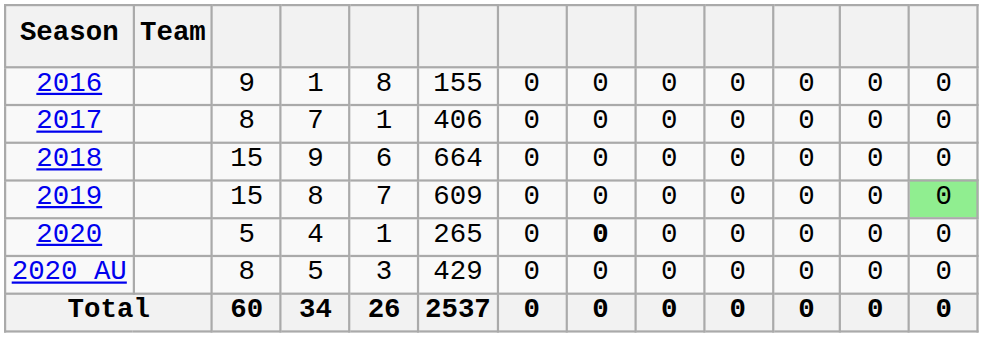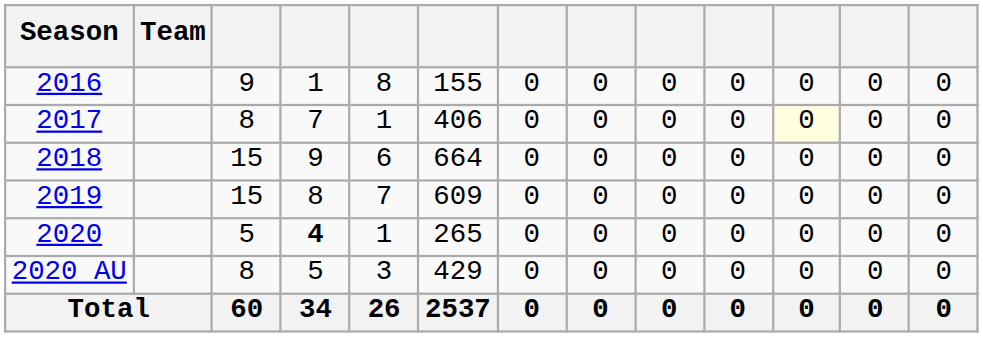(806, 122) no background -> (806, 122) lightyellow background
(944, 198) lightgreen background -> (944, 198) no background
(315, 236) normal -> (315, 236) bold
(600, 236) bold -> (600, 236) normal
